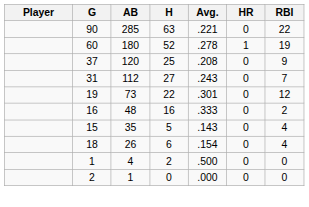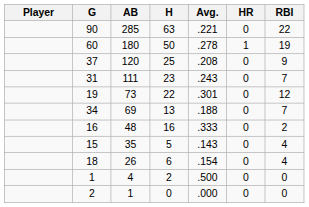(169, 45) 52 -> (169, 45) 50
(130, 78) 112 -> (130, 78) 111
(169, 78) 27 -> (169, 78) 23
+ row: (92, 111)
